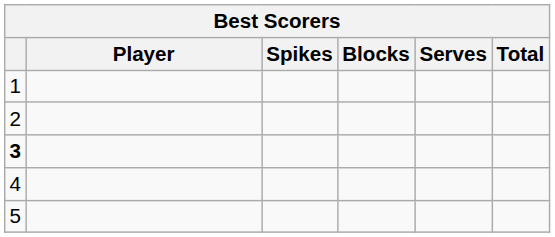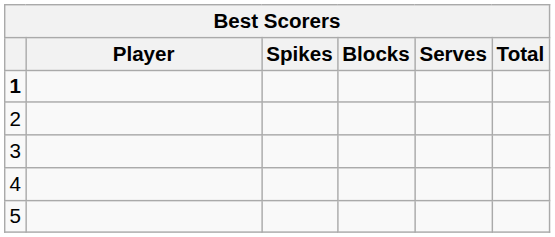(15, 86) normal -> (15, 86) bold
(15, 152) bold -> (15, 152) normal
